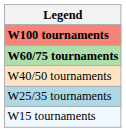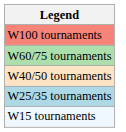(58, 34) bold -> (55, 34) normal
(63, 55) bold -> (59, 55) normal
